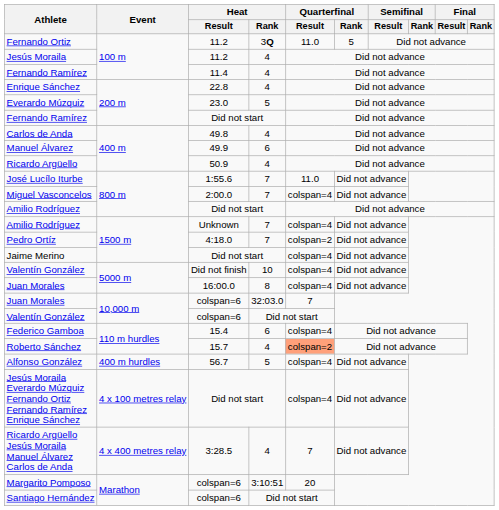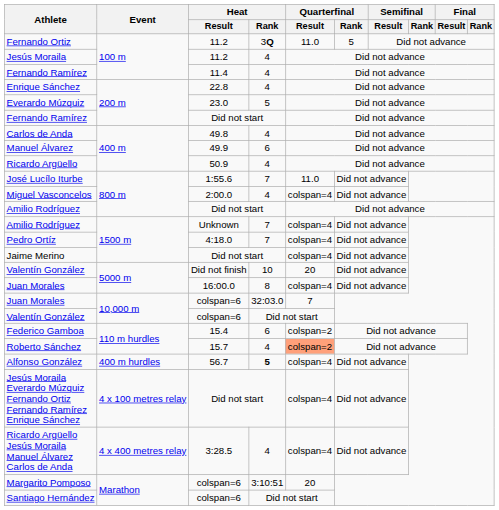(267, 194) 7 -> (267, 194) 4
(310, 240) colspan=2 -> (310, 240) colspan=4
(310, 271) colspan=4 -> (310, 271) 20
(310, 332) colspan=4 -> (310, 332) colspan=2
(267, 362) normal -> (267, 362) bold
(310, 452) 7 -> (310, 452) colspan=4
